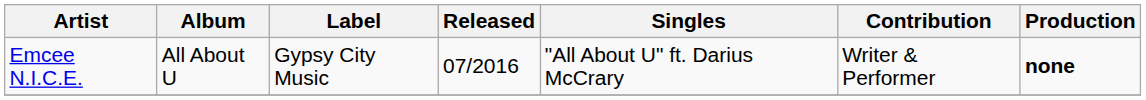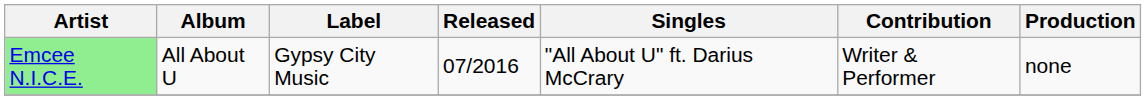(46, 66) no background -> (46, 66) lightgreen background
(1050, 66) bold -> (1048, 66) normal
